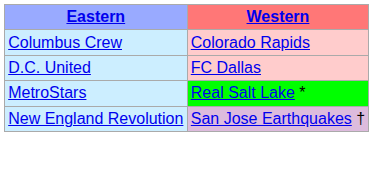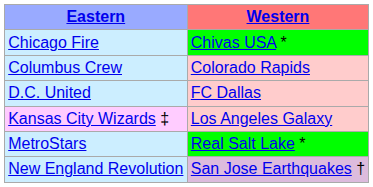+ row: (54, 42)
+ row: (89, 118)
